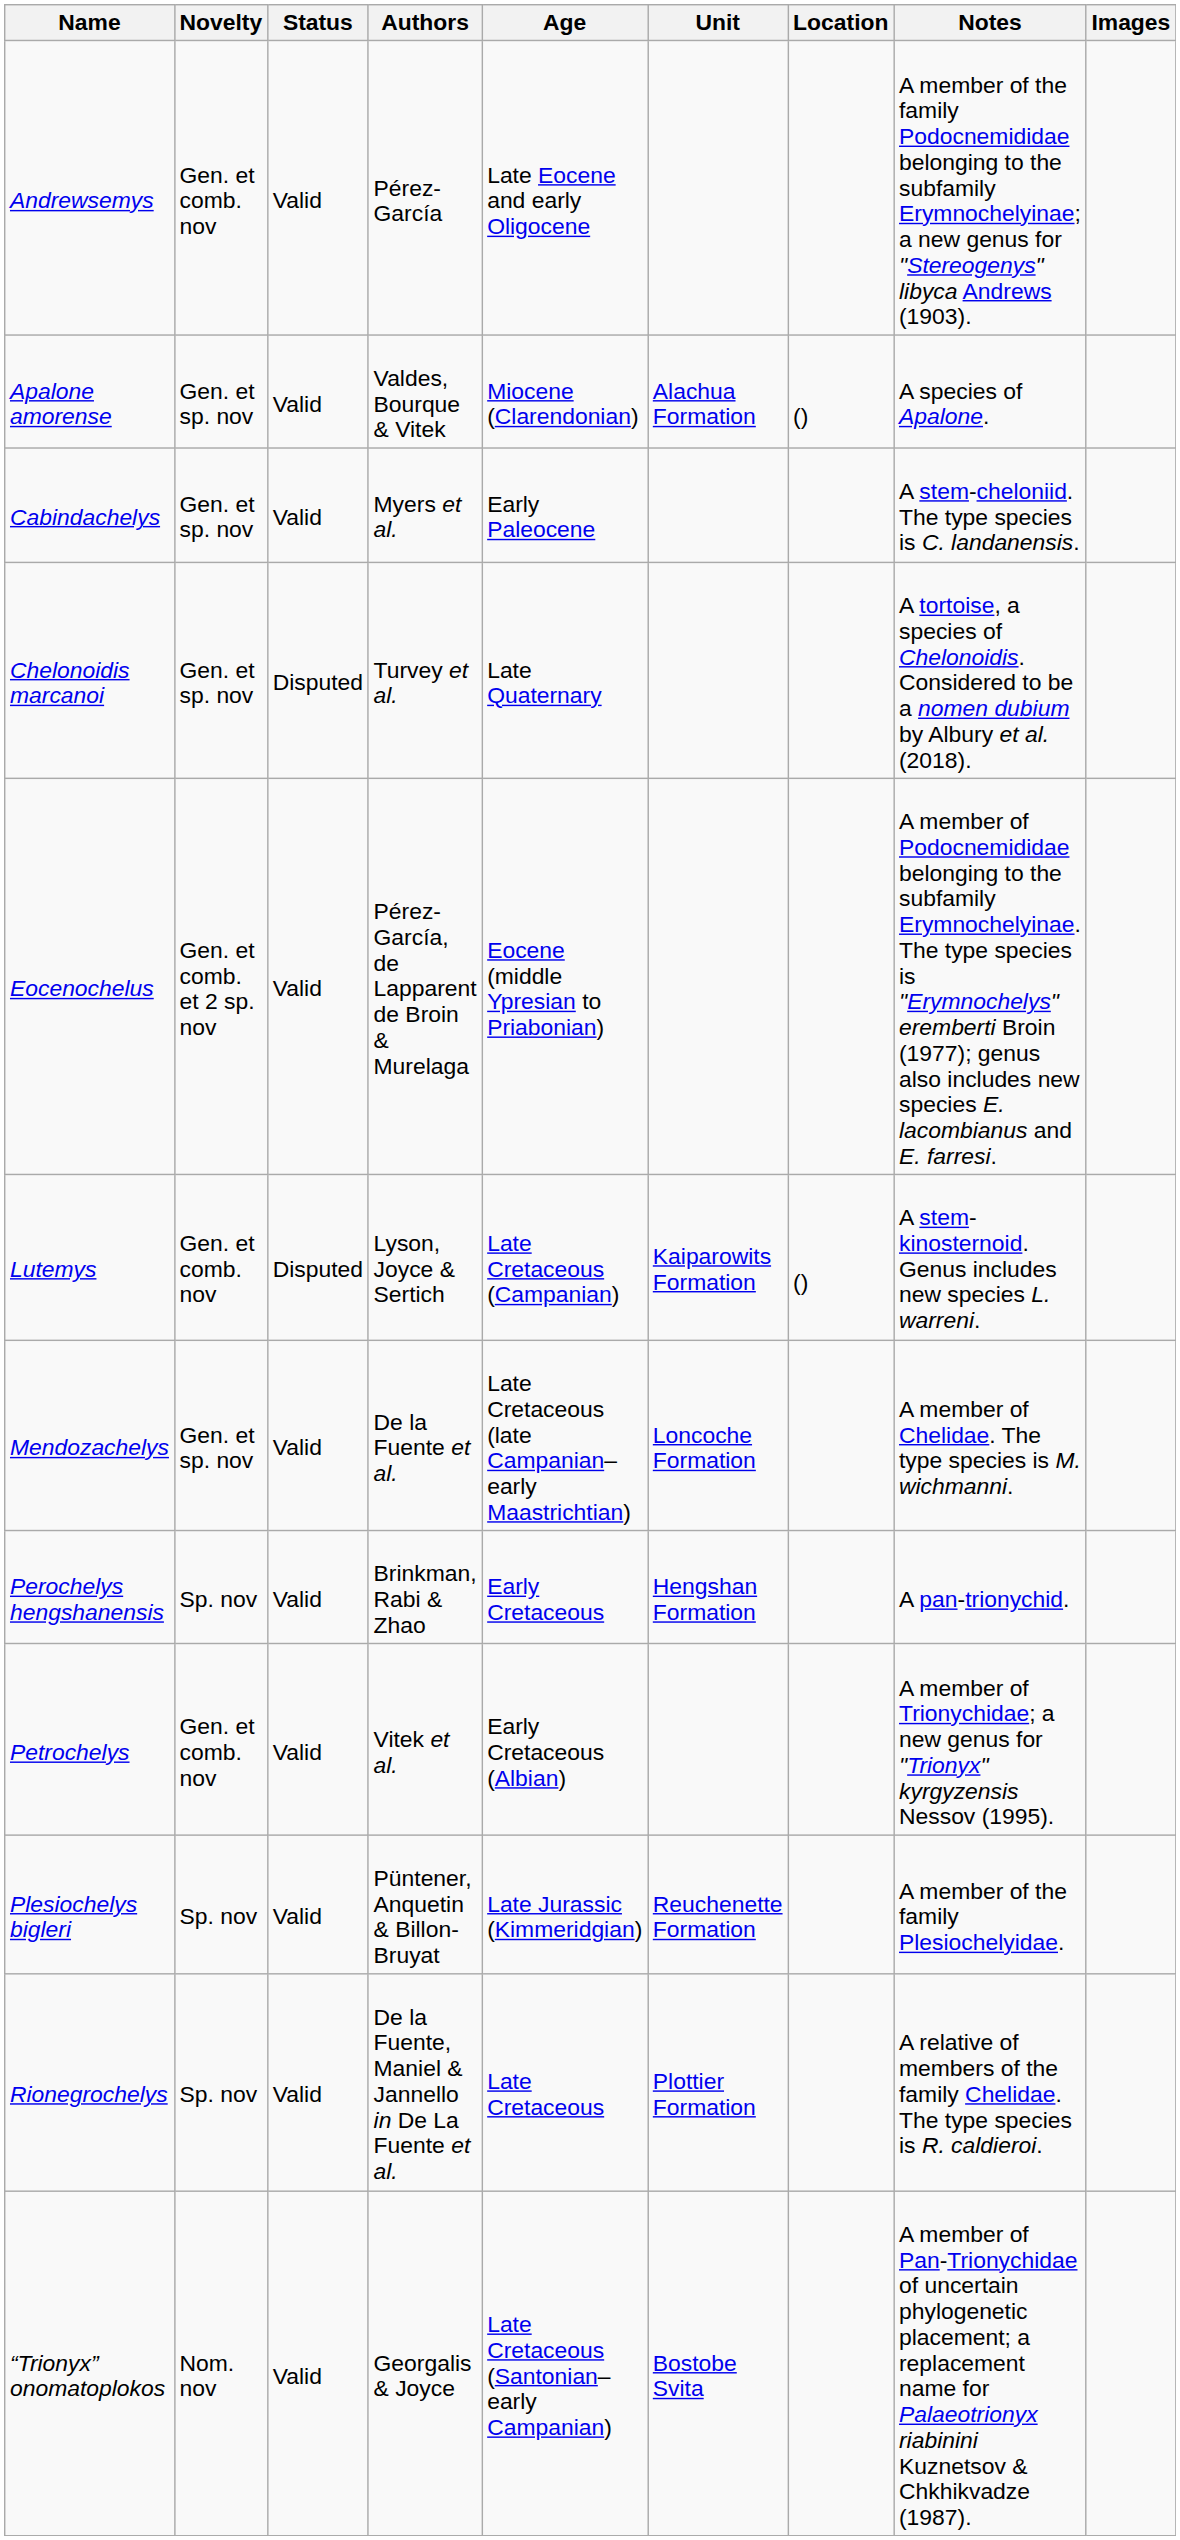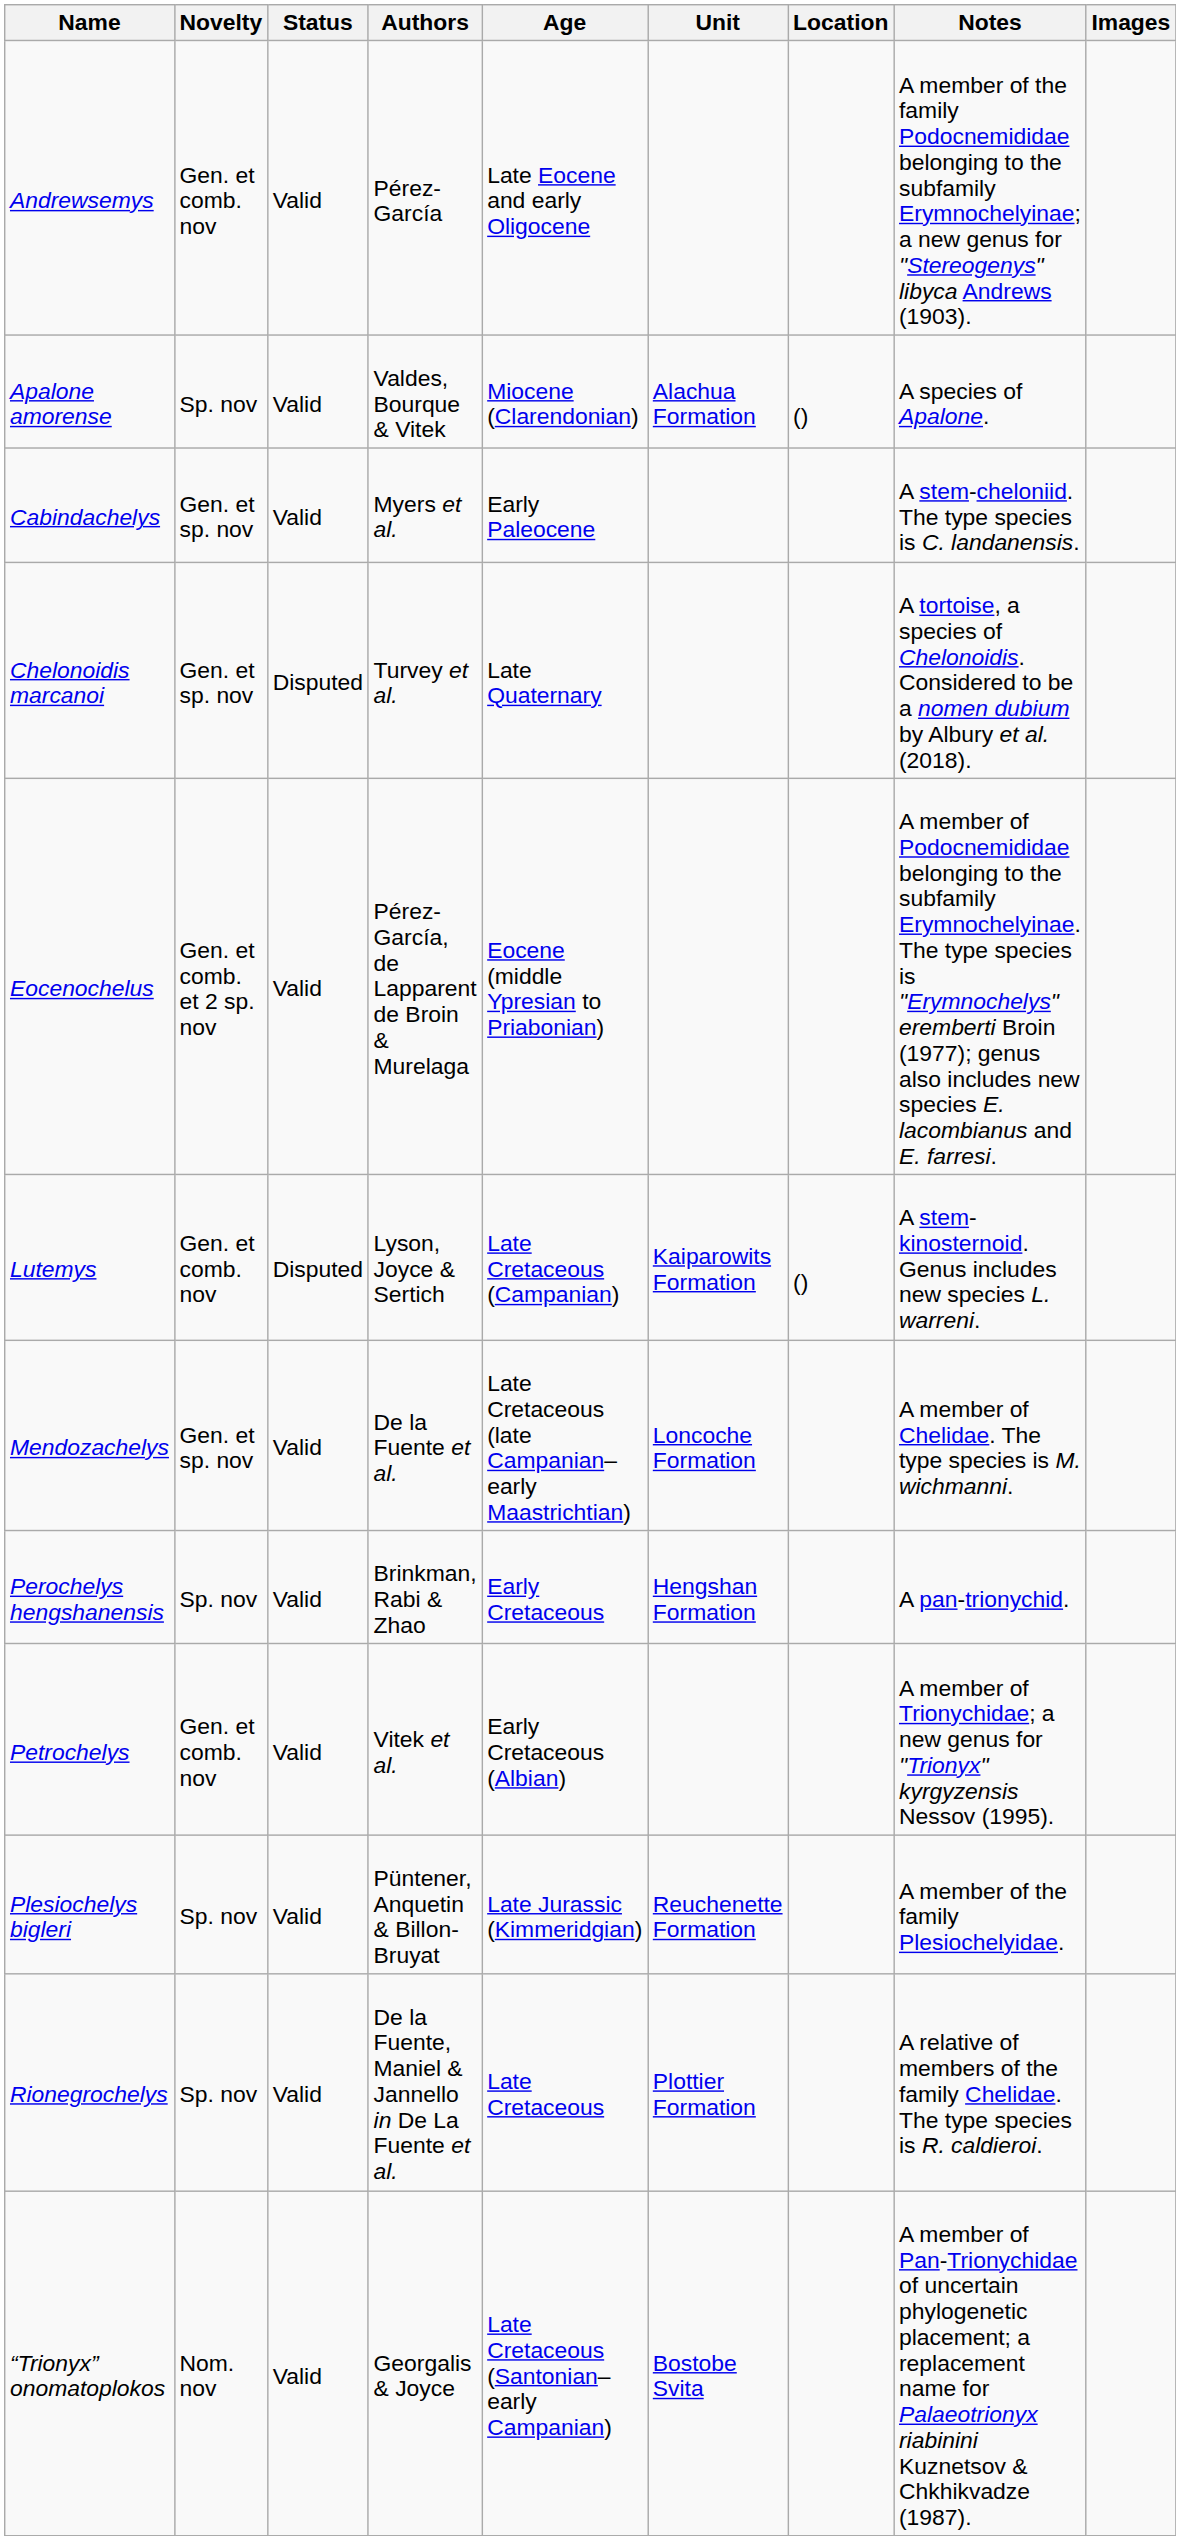(217, 404) Gen. et sp. nov -> (218, 404) Sp. nov
